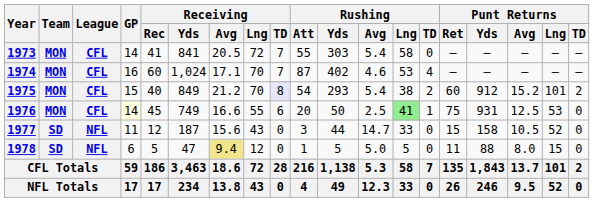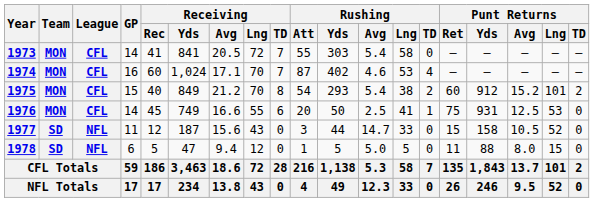(280, 91) lavender background -> (280, 91) no background
(131, 110) lightyellow background -> (131, 110) no background
(406, 110) lightgreen background -> (406, 110) no background
(226, 149) khaki background -> (226, 149) no background
